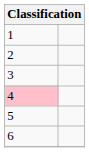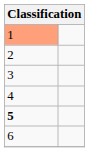(11, 34) no background -> (11, 34) lightsalmon background
(11, 95) pink background -> (11, 95) no background
(11, 116) normal -> (11, 116) bold
